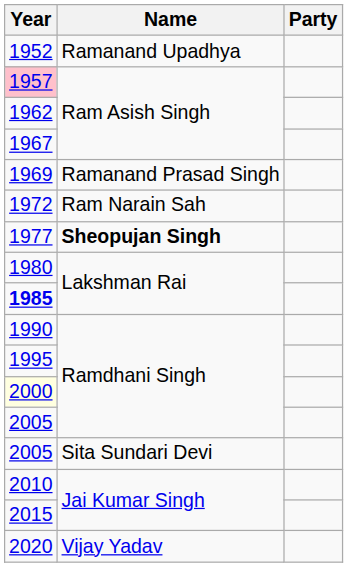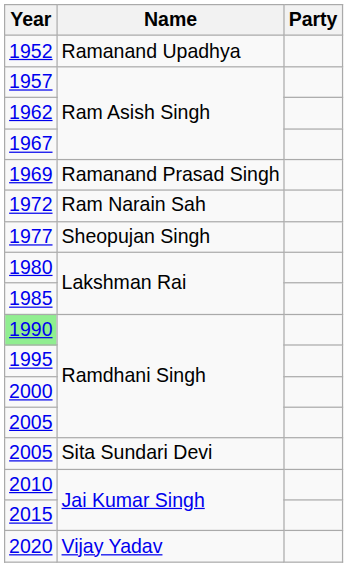(31, 81) pink background -> (31, 81) no background
(141, 236) bold -> (136, 236) normal
(31, 298) bold -> (31, 298) normal
(31, 329) no background -> (31, 329) lightgreen background
(31, 391) lightyellow background -> (31, 391) no background
